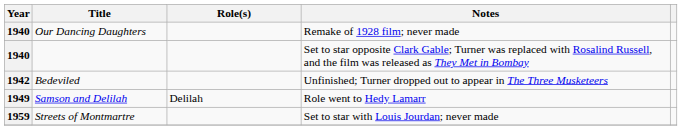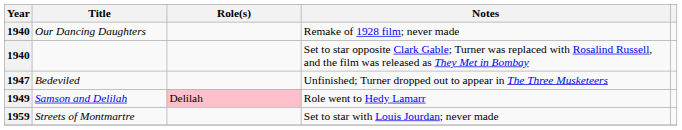(18, 80) 1942 -> (18, 80) 1947
(186, 98) no background -> (186, 98) pink background
